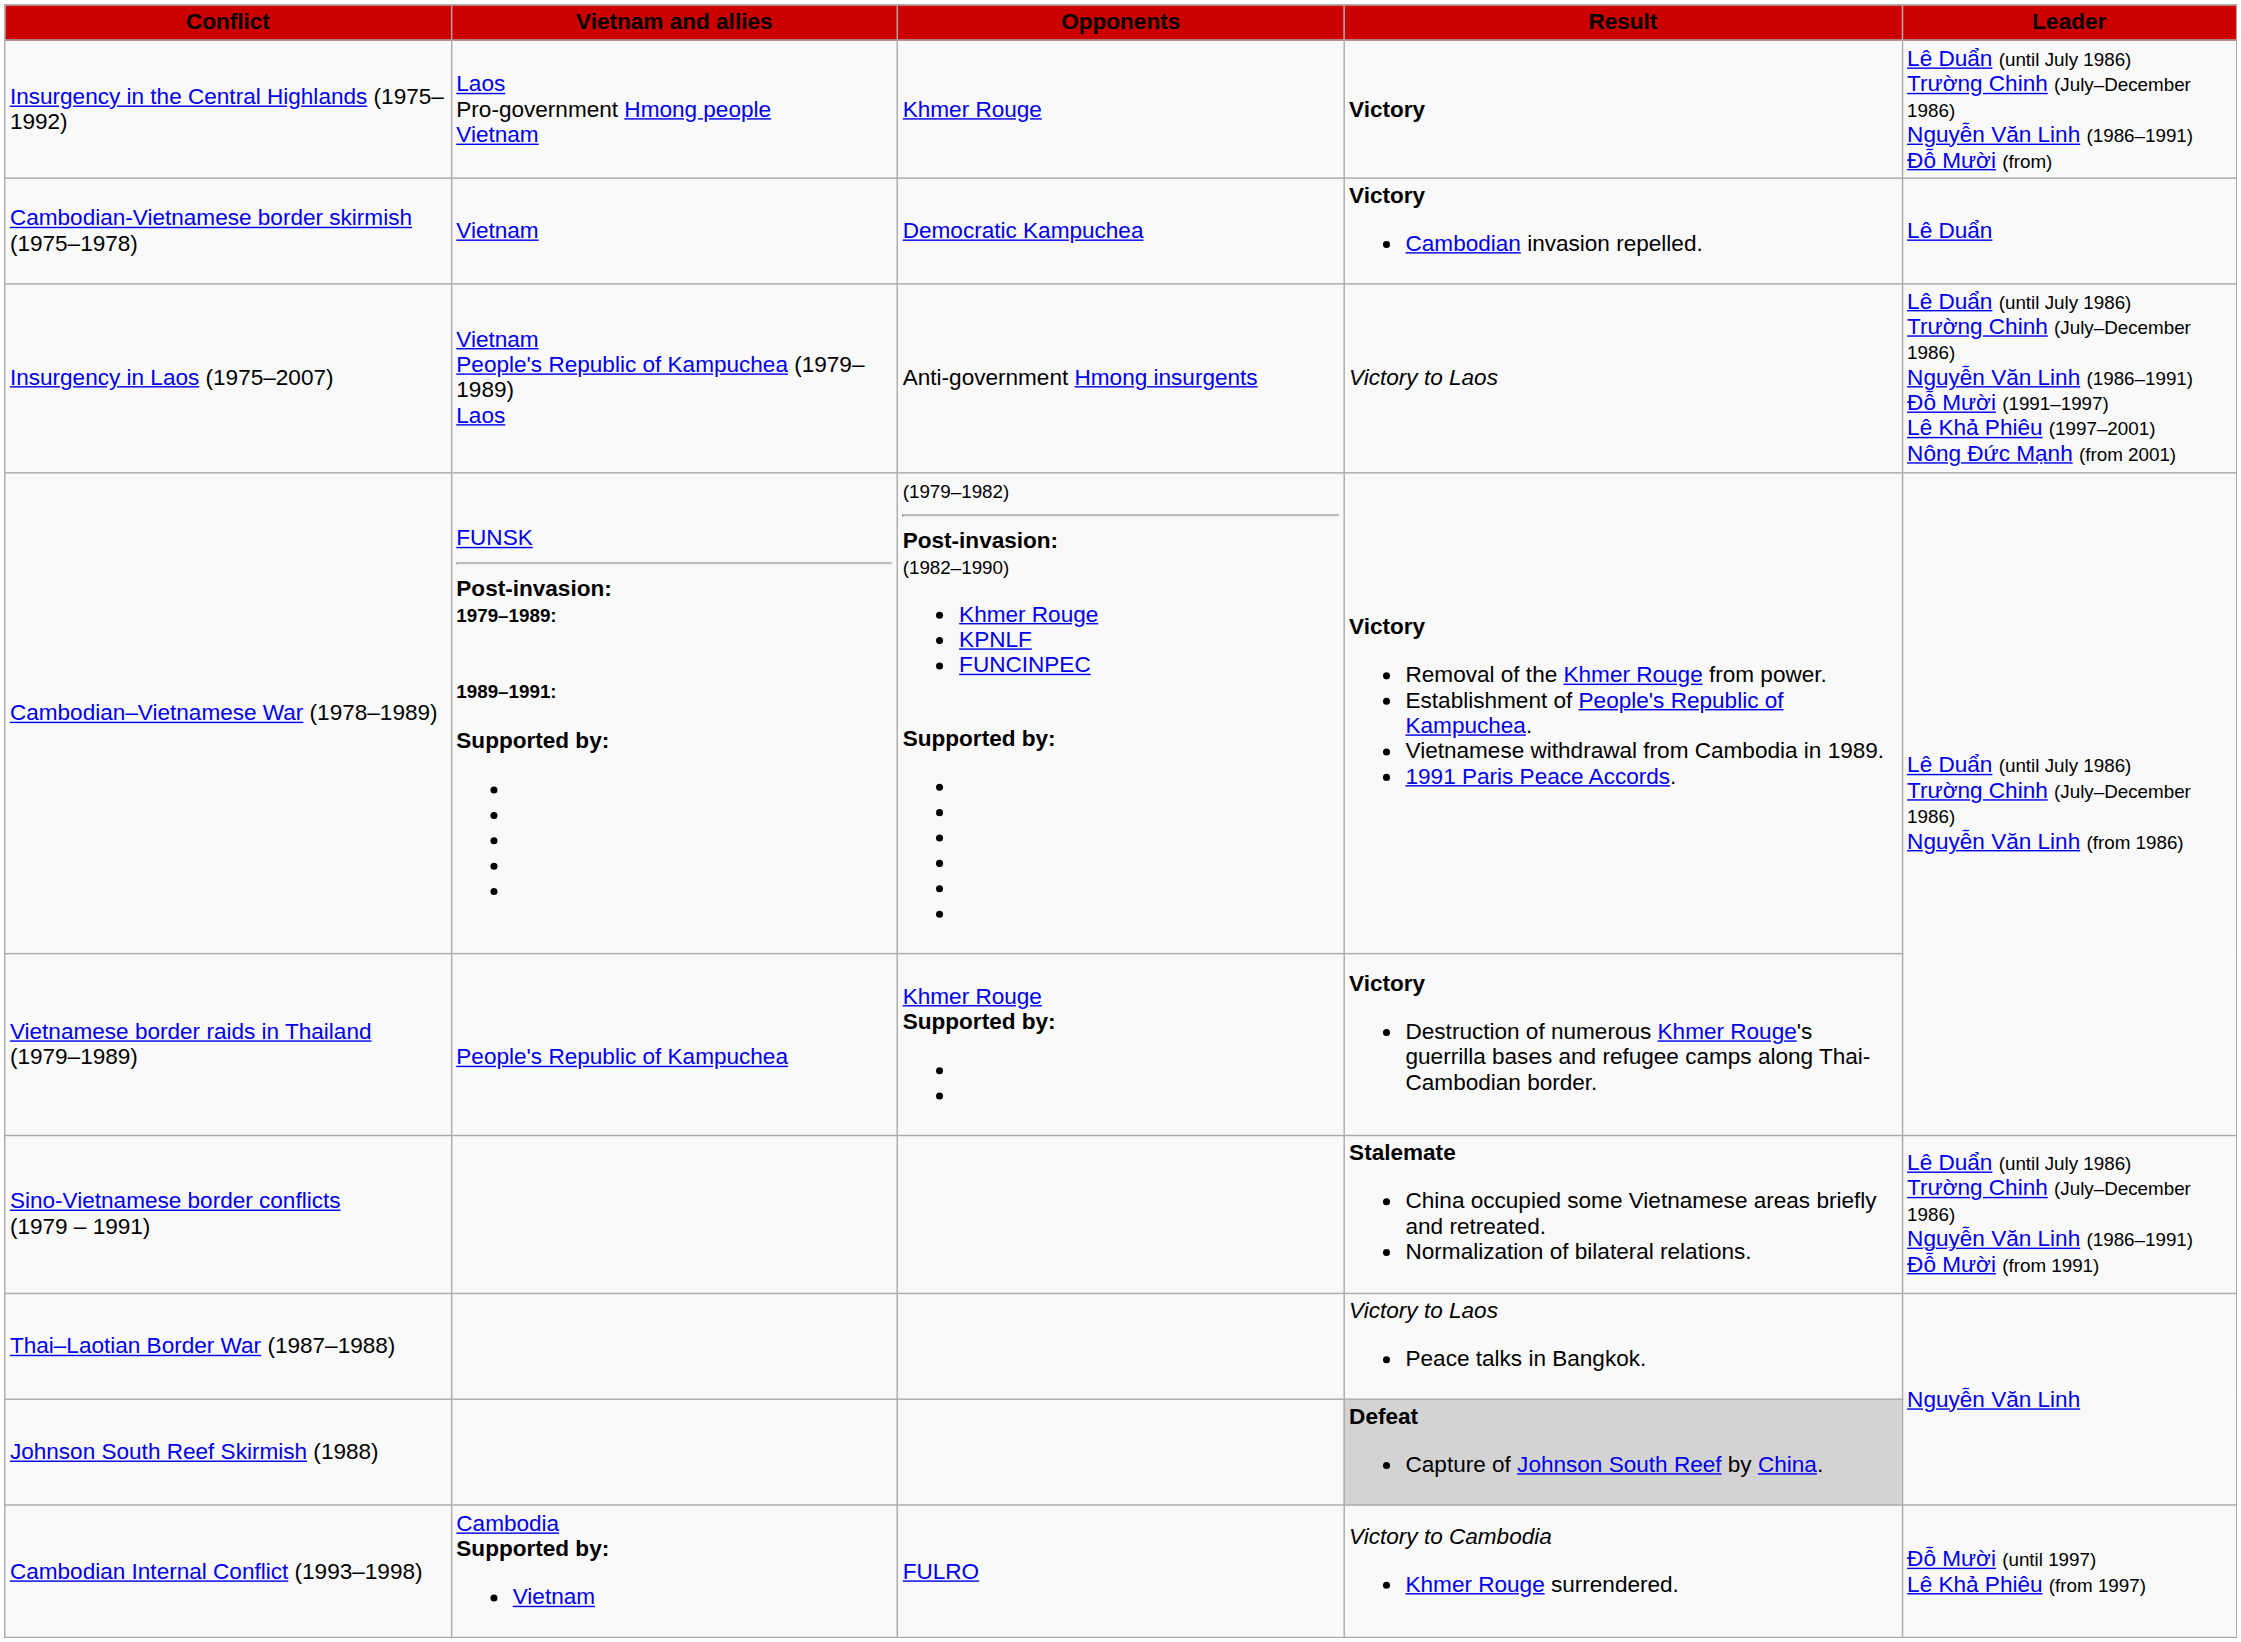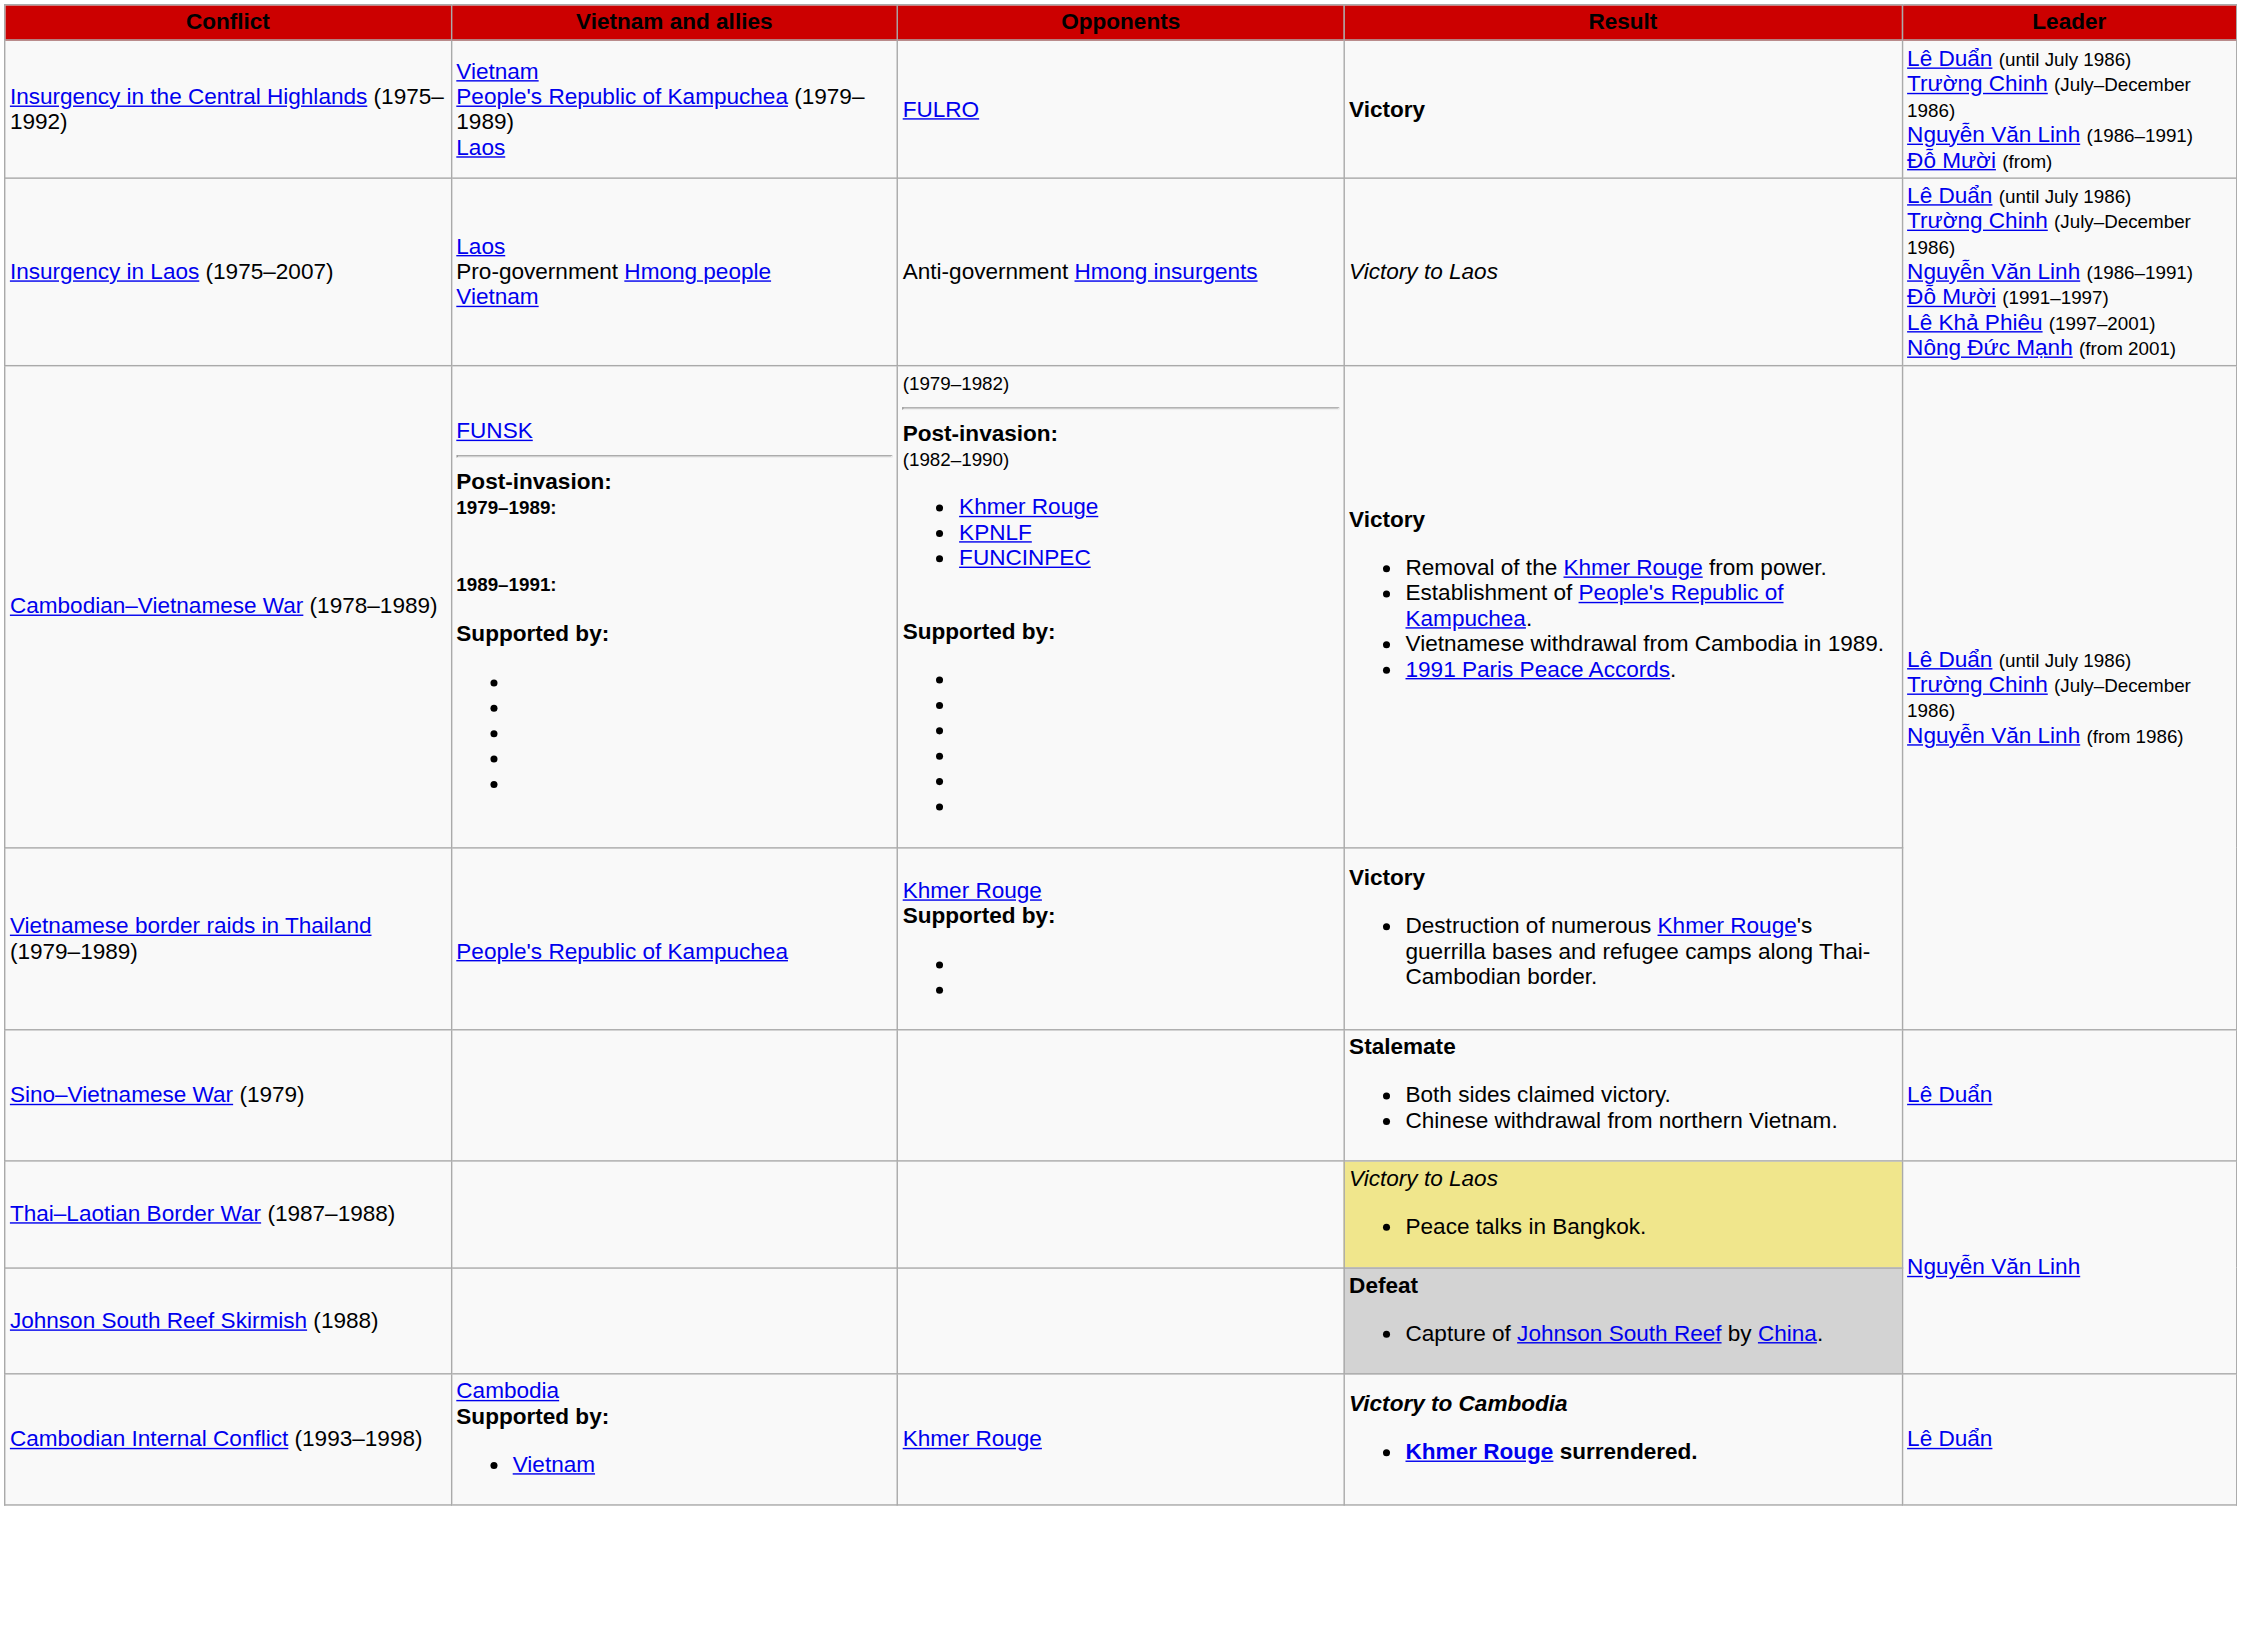(614, 108) Laos Pro-government Hmong people Vietnam -> (660, 108) Vietnam People's Republic of Kampuchea (1979–1989) Laos
(972, 108) Khmer Rouge -> (941, 108) FULRO
- row: (211, 230)
(660, 377) Vietnam People's Republic of Kampuchea (1979–1989) Laos -> (614, 271) Laos Pro-government Hmong people Vietnam
+ row: (157, 1095)
- row: (175, 1214)
(1623, 1335) no background -> (1623, 1203) khaki background
(941, 1571) FULRO -> (972, 1439) Khmer Rouge
(1623, 1560) normal -> (1623, 1428) bold
(2027, 1571) Đỗ Mười (until 1997) Lê Khả Phiêu (from 1997) -> (1950, 1439) Lê Duẩn
